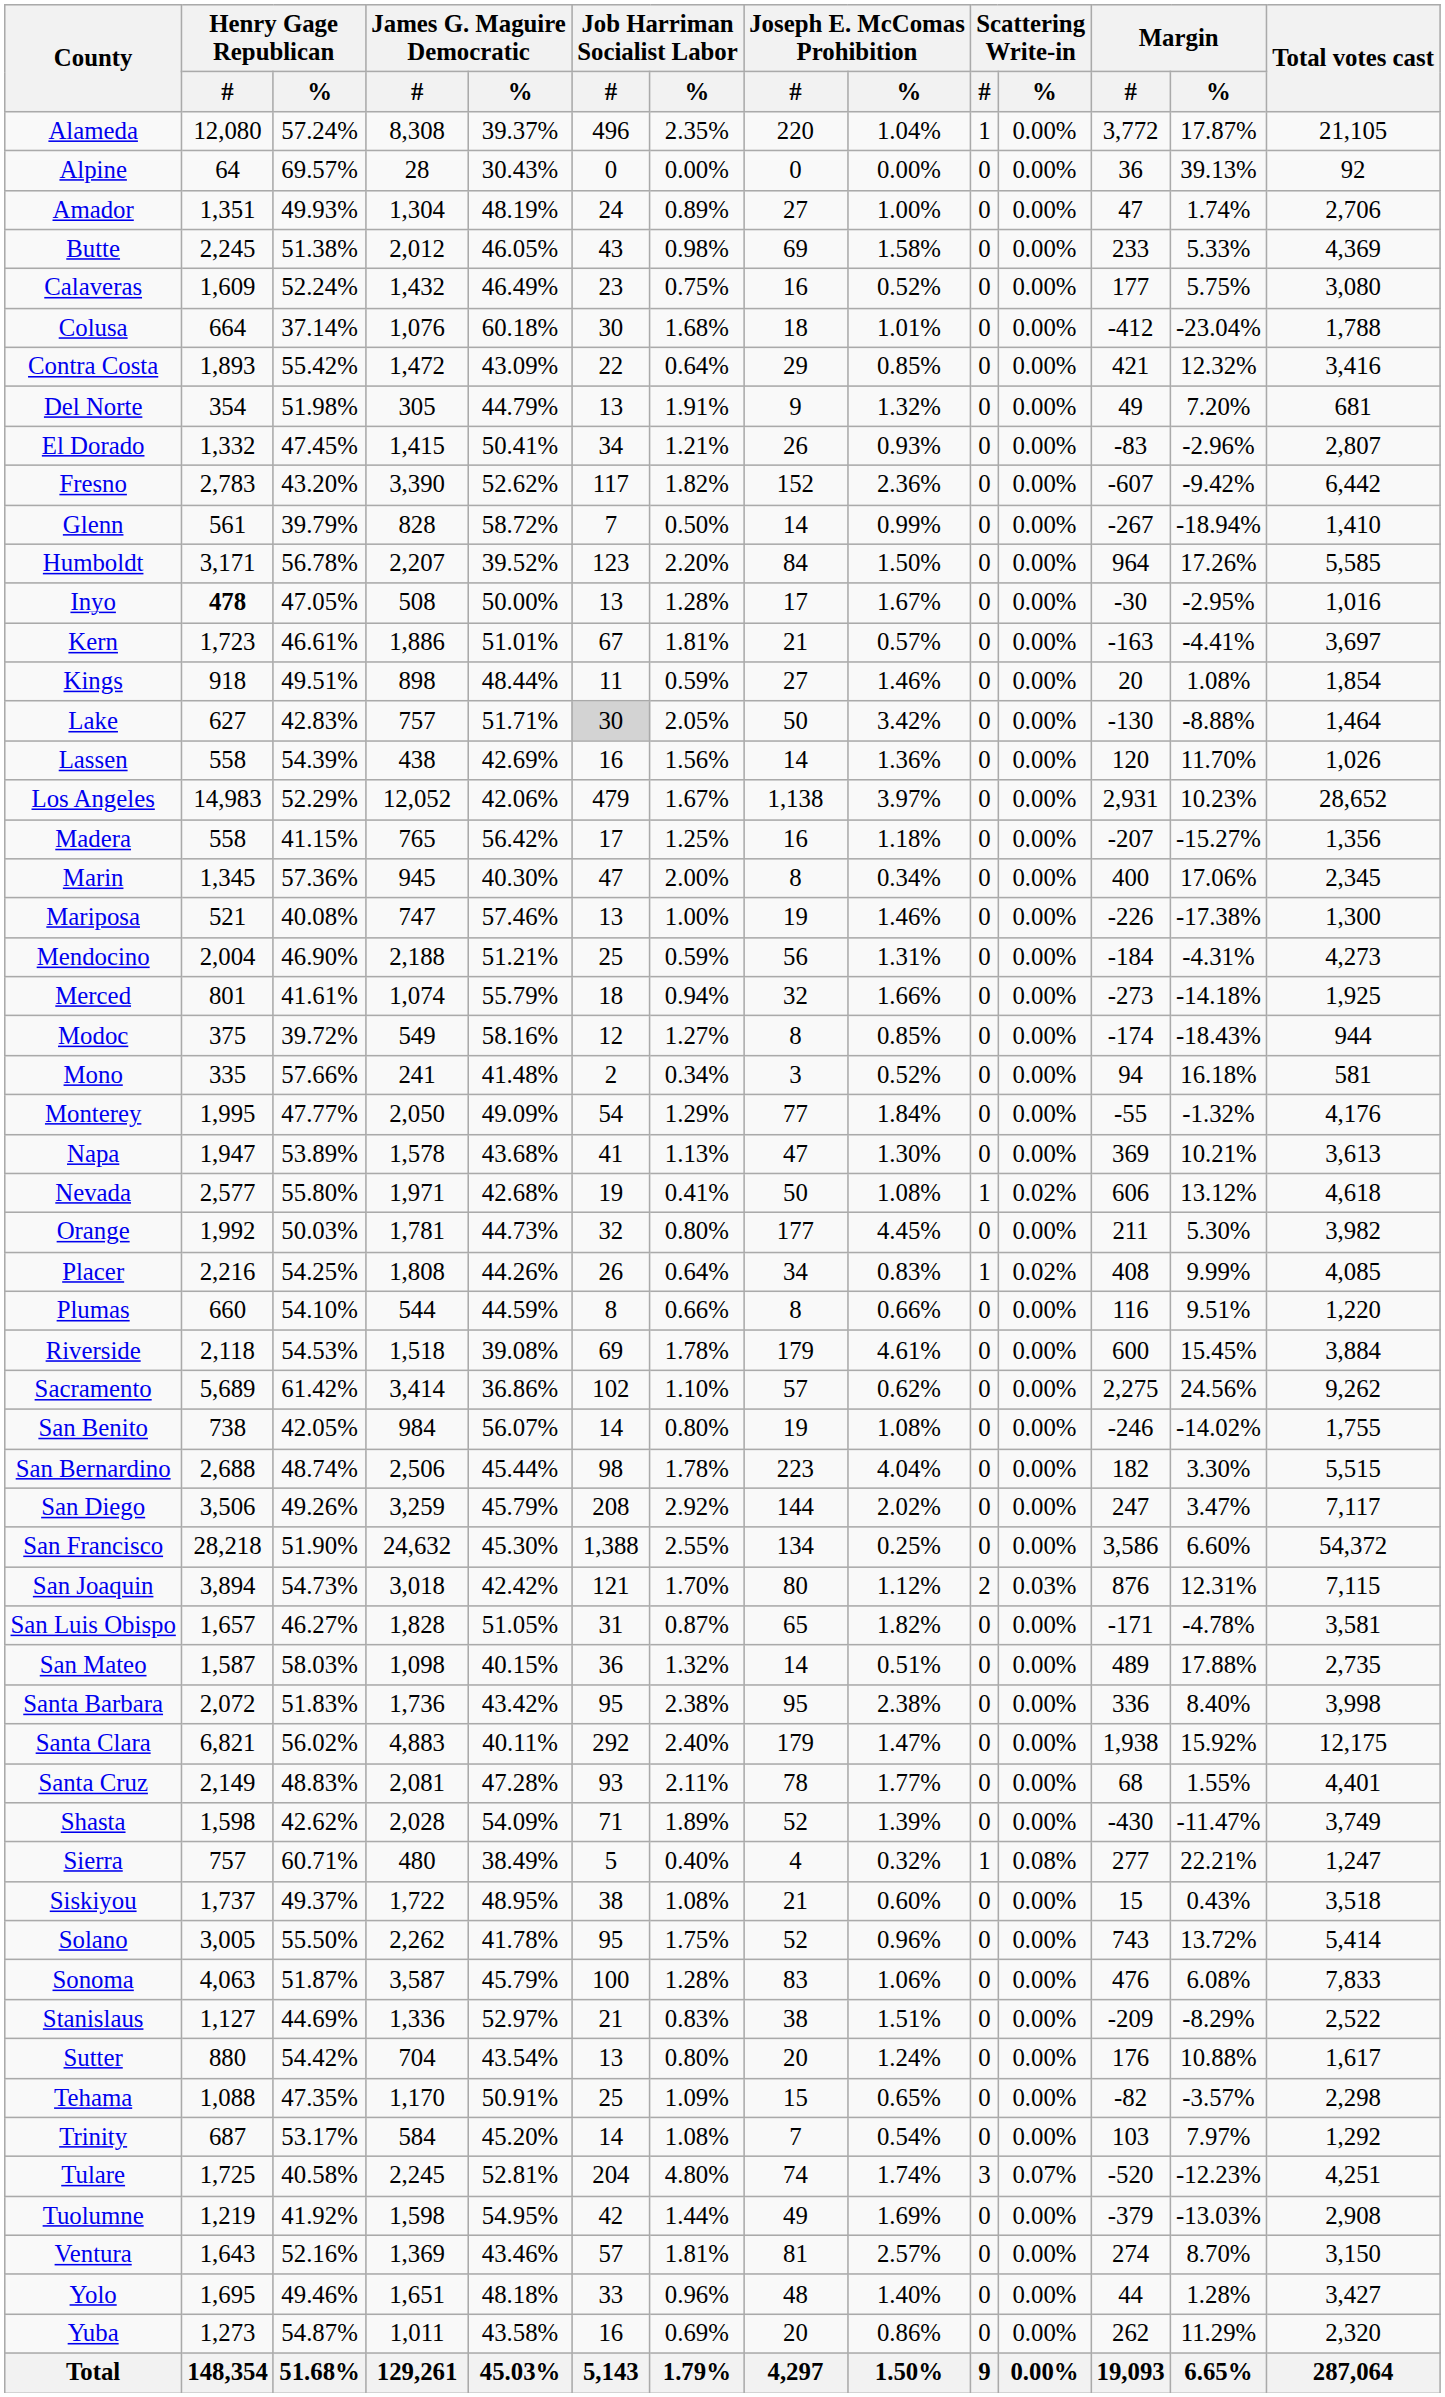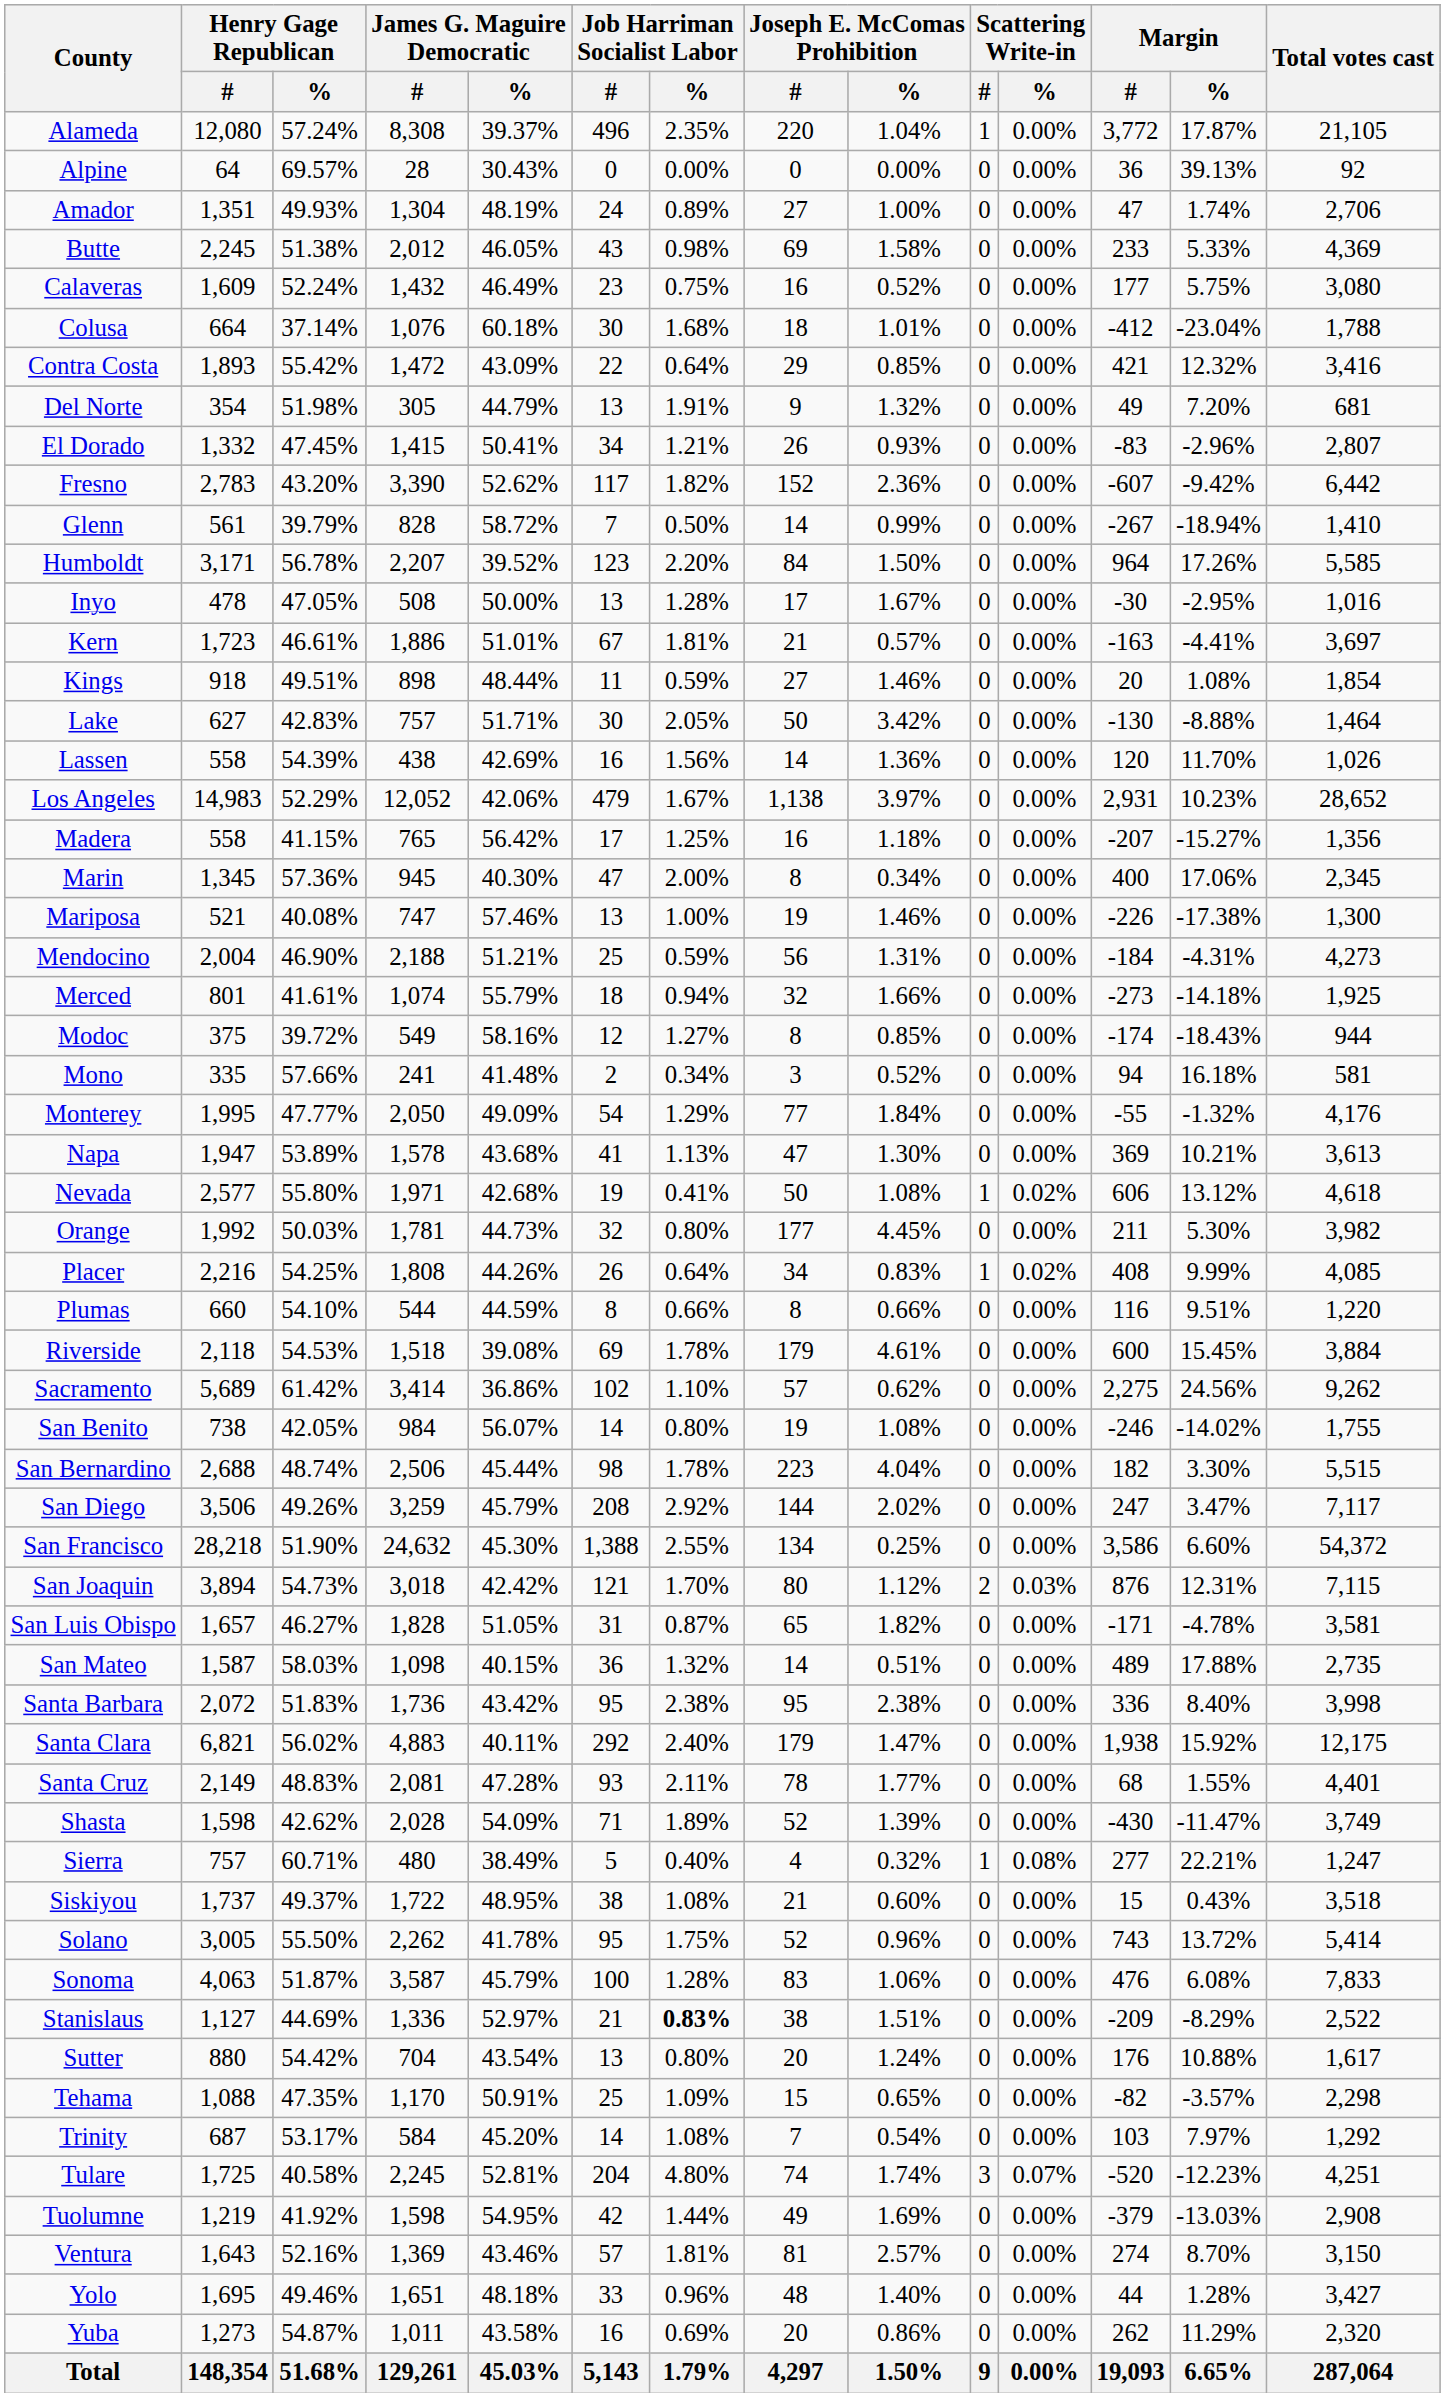(228, 602) bold -> (228, 602) normal
(611, 720) lightgrey background -> (611, 720) no background
(697, 2018) normal -> (697, 2018) bold
